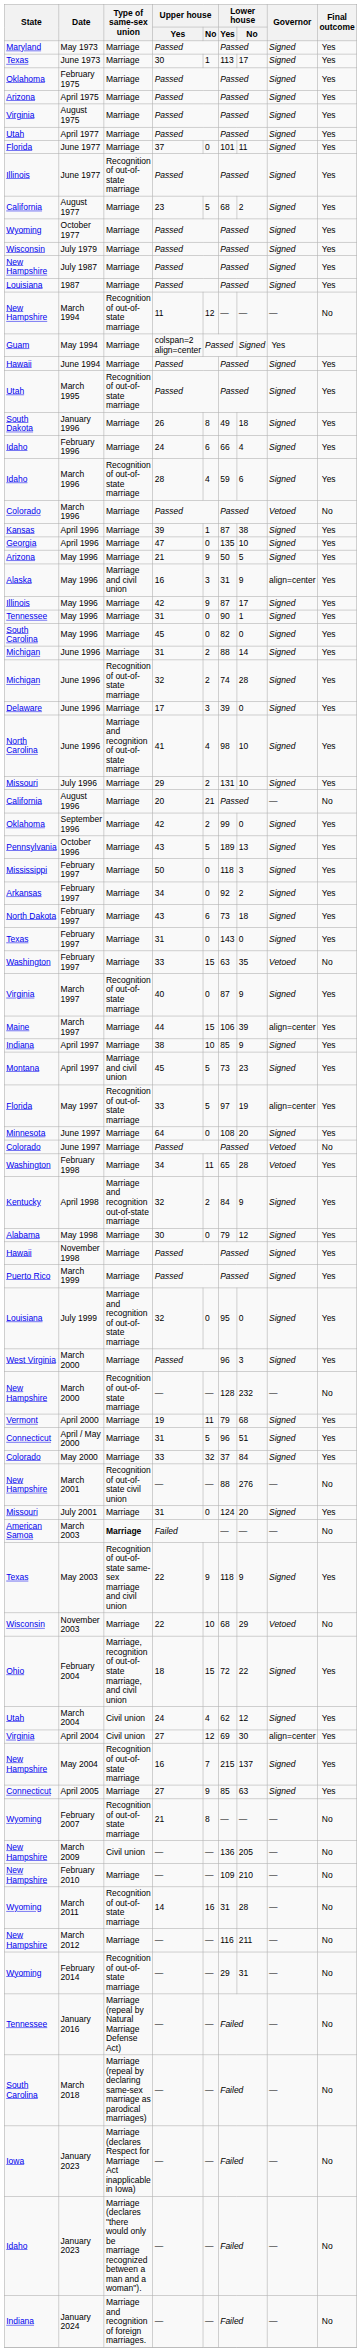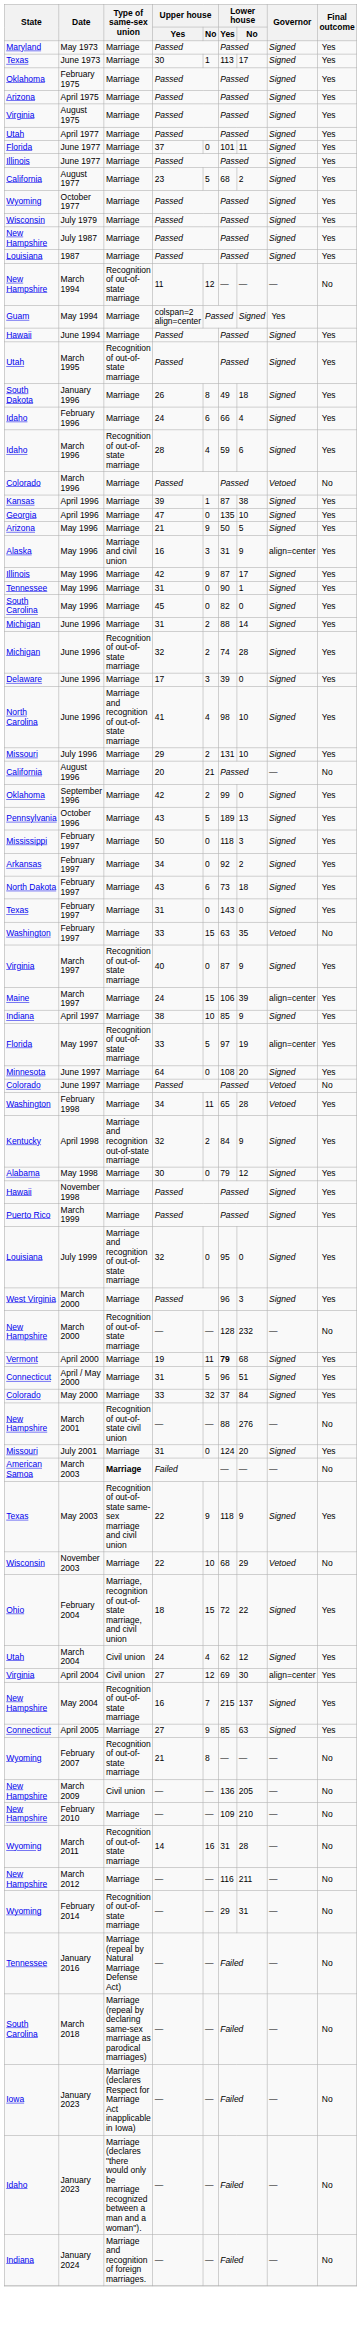(128, 175) Recognition of out-of-state marriage -> (123, 160) Marriage
(159, 1027) 44 -> (159, 998) 24
- row: (23, 1068)
(225, 1420) normal -> (225, 1359) bold
